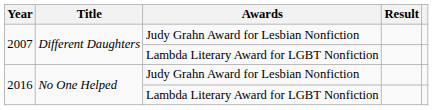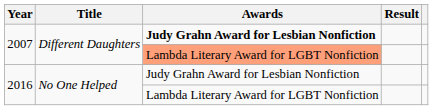(253, 34) normal -> (261, 34) bold
(262, 54) no background -> (262, 54) lightsalmon background
